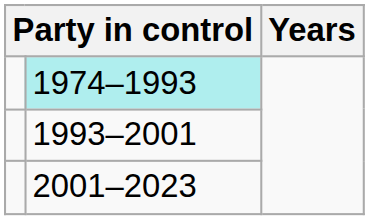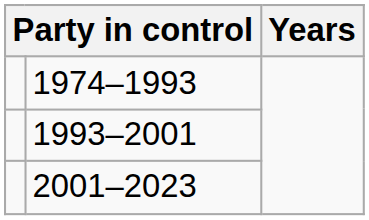(115, 82) paleturquoise background -> (115, 82) no background
